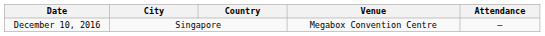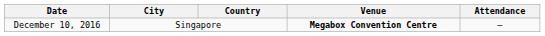(373, 25) normal -> (373, 25) bold
